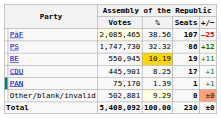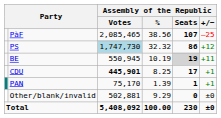(120, 35) lightyellow background -> (120, 35) no background
(208, 35) bold -> (208, 35) normal
(120, 47) no background -> (120, 47) lightblue background
(208, 47) bold -> (208, 47) normal
(160, 59) gold background -> (160, 59) no background
(193, 59) no background -> (193, 59) lightgrey background
(124, 72) normal -> (124, 72) bold
(162, 96) lightyellow background -> (162, 96) no background
(210, 96) lightsalmon background -> (210, 96) no background
